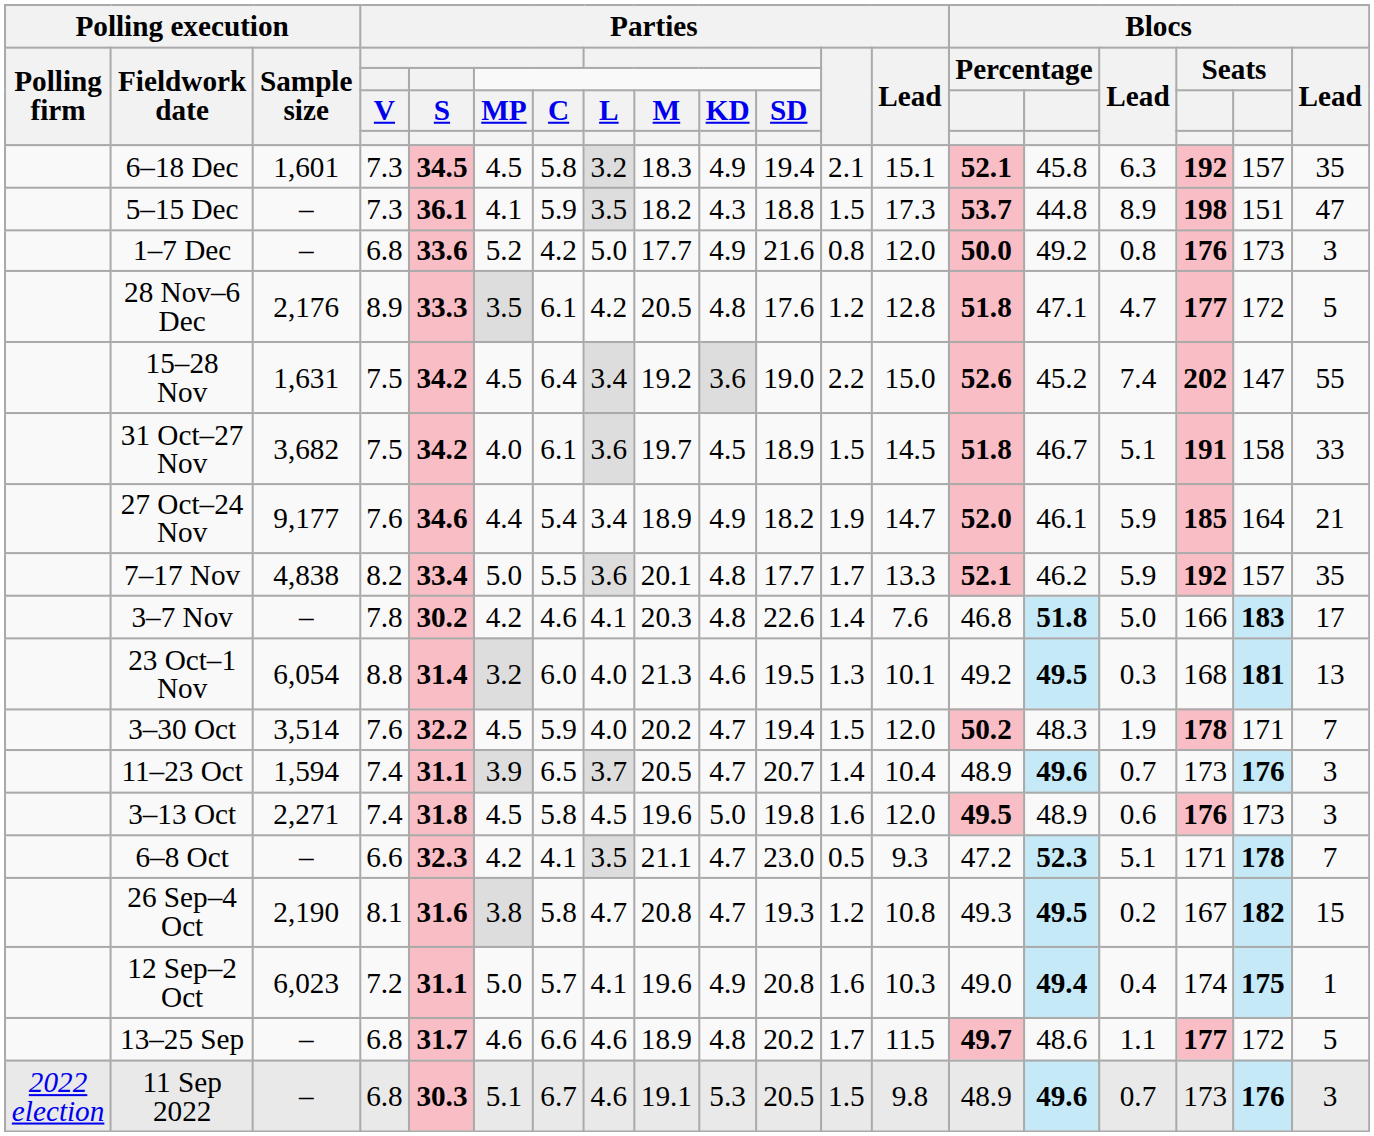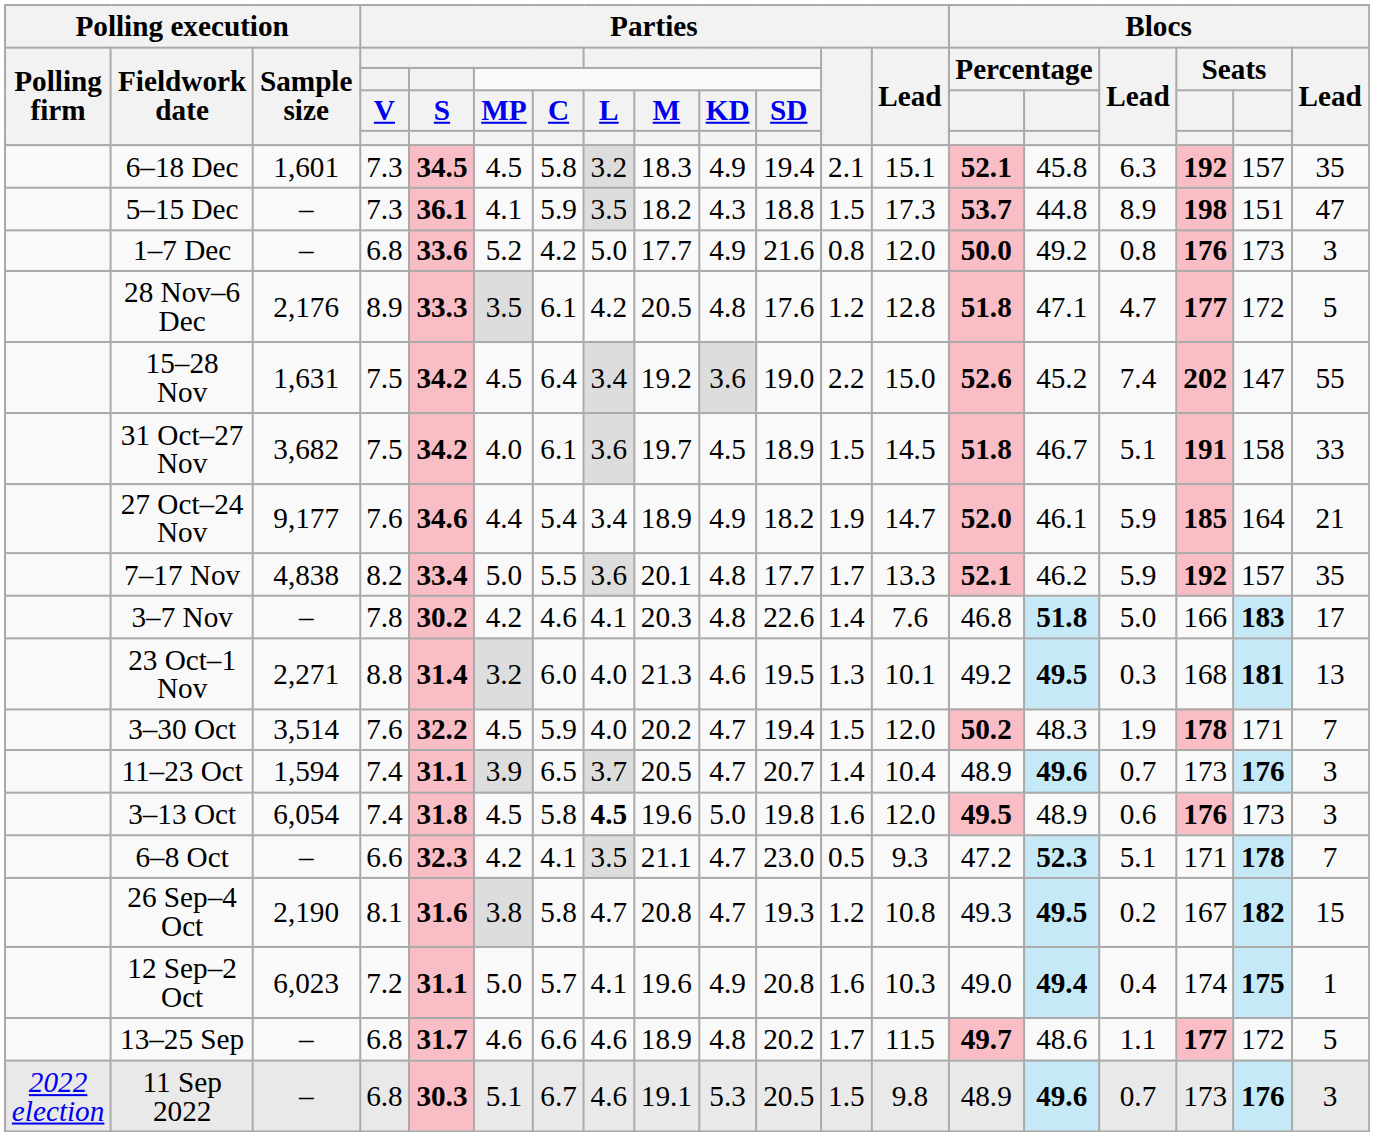(306, 674) 6,054 -> (306, 674) 2,271
(306, 814) 2,271 -> (306, 814) 6,054
(609, 814) normal -> (609, 814) bold
